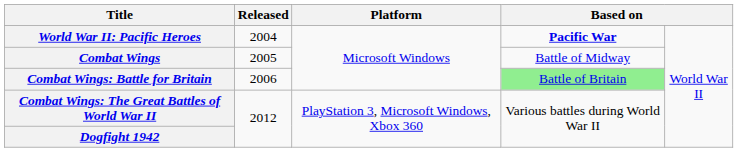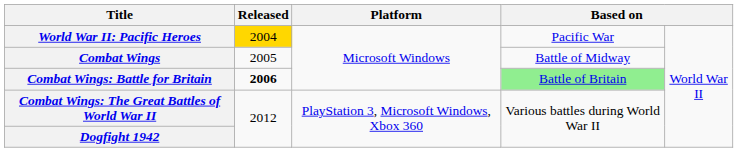(263, 36) no background -> (263, 36) gold background
(583, 36) bold -> (583, 36) normal
(263, 79) normal -> (263, 79) bold
